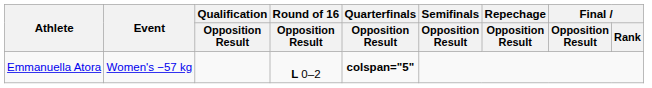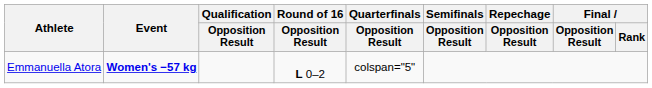(149, 68) normal -> (152, 68) bold
(380, 68) bold -> (385, 68) normal
